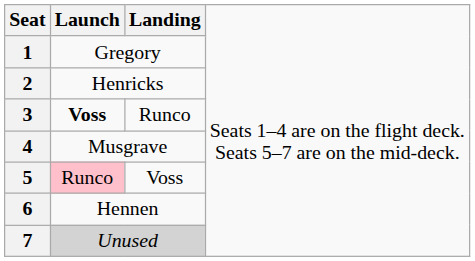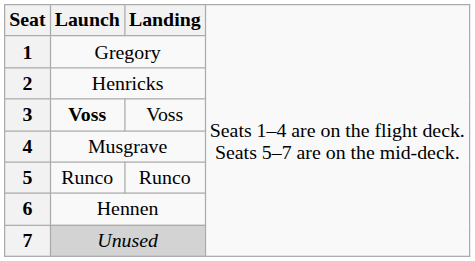(165, 114) Runco -> (165, 114) Voss
(87, 177) pink background -> (87, 177) no background
(165, 177) Voss -> (165, 177) Runco
